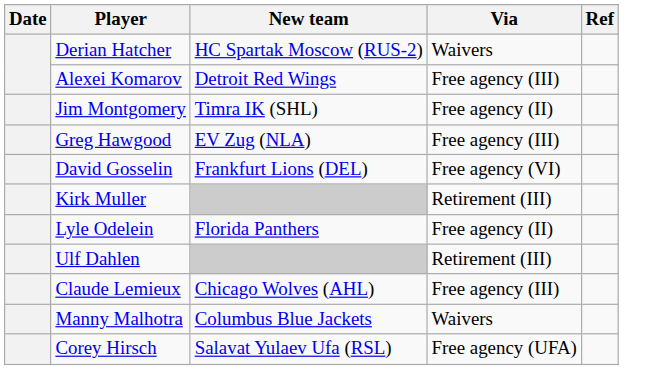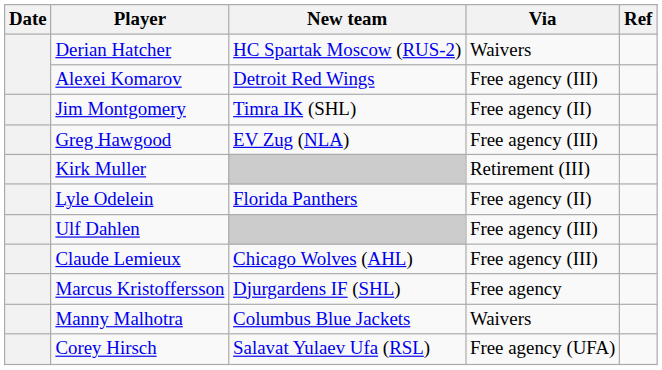- row: (114, 169)
(492, 259) Retirement (III) -> (534, 229) Free agency (III)
+ row: (140, 288)
